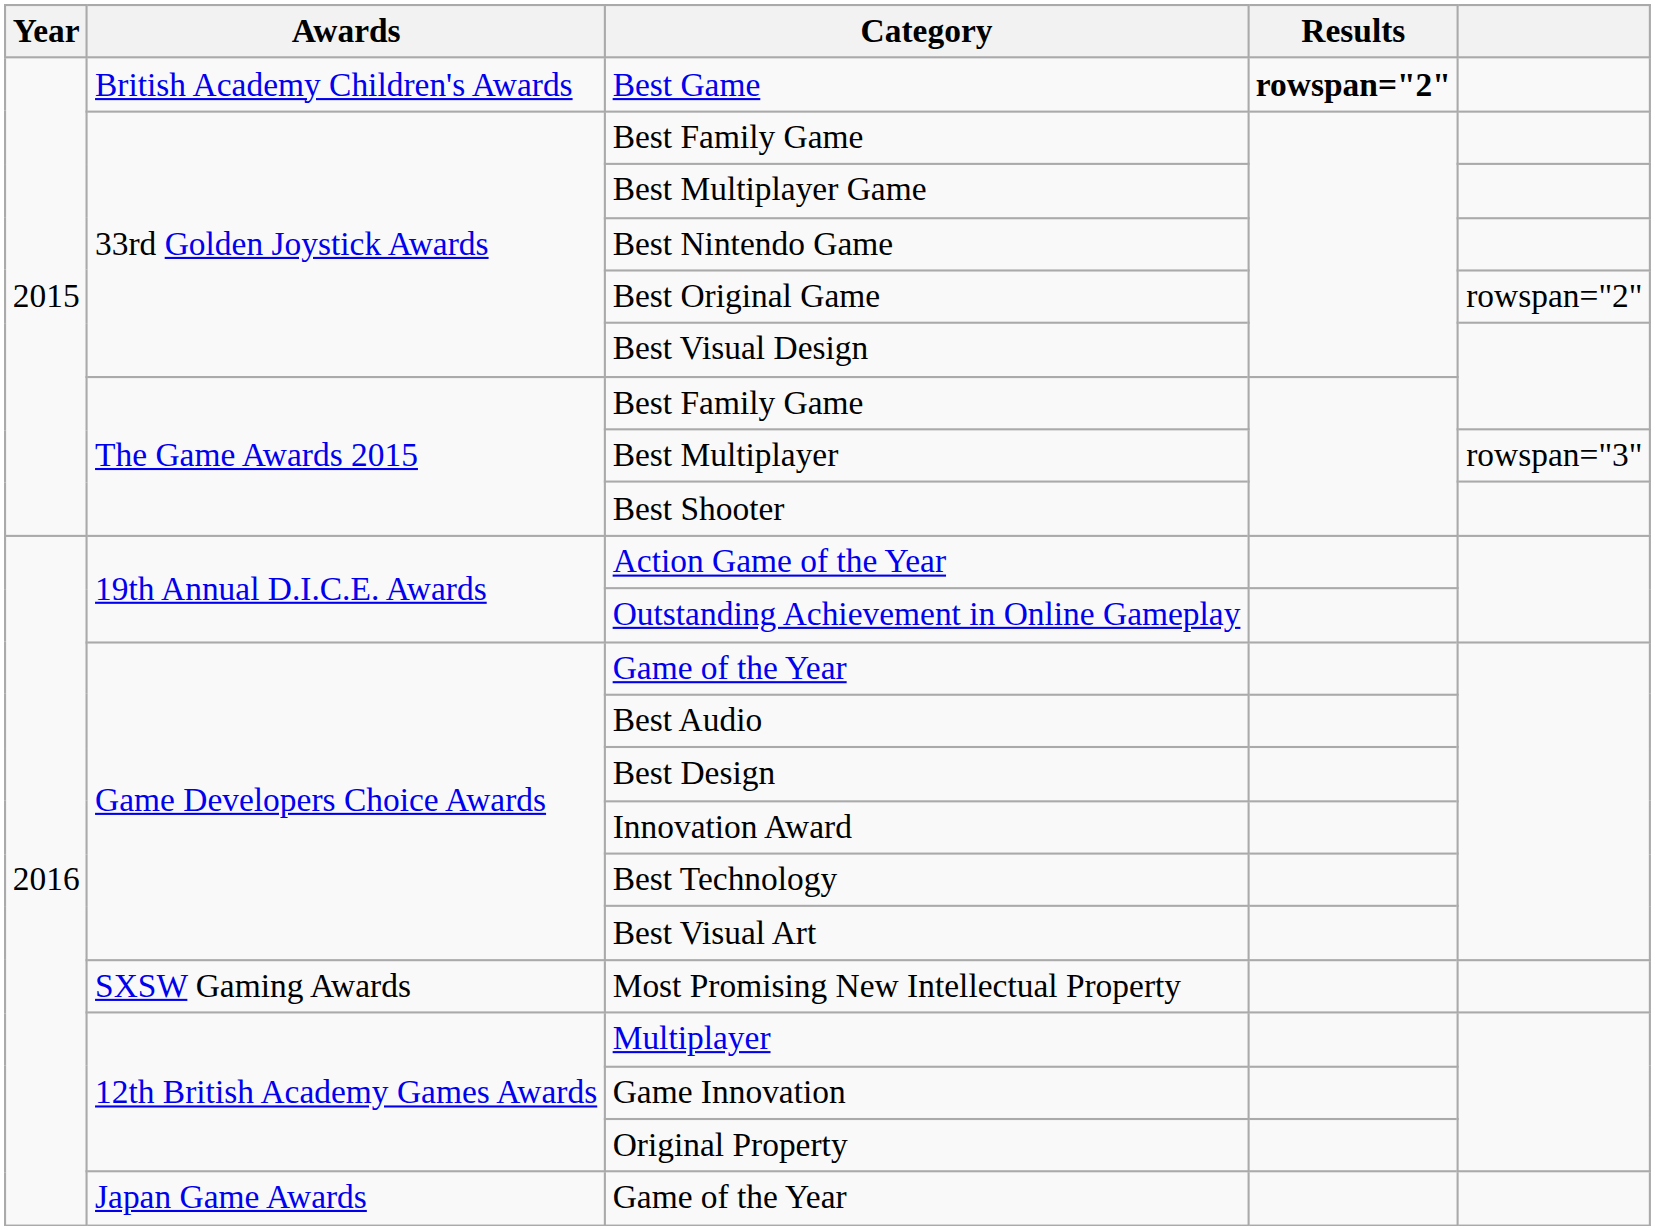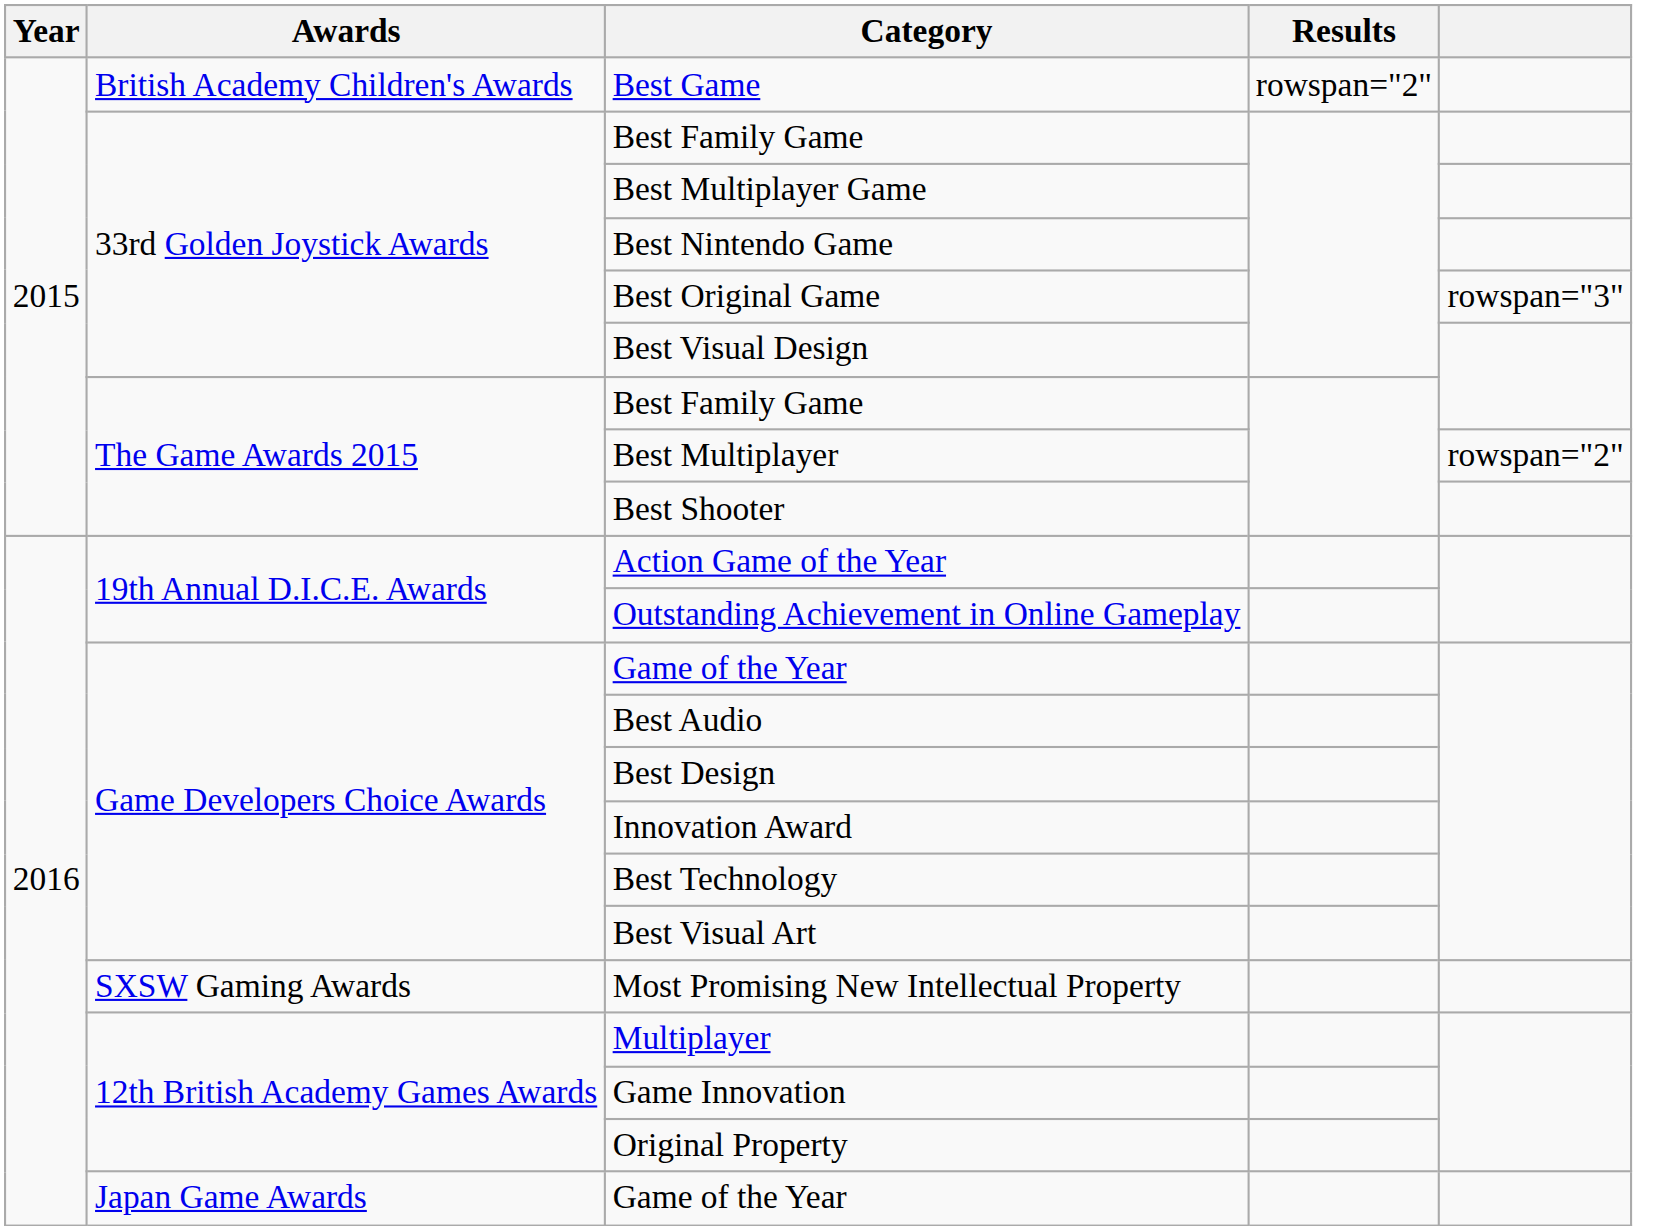(1353, 84) bold -> (1344, 84) normal
(1554, 296) rowspan="2" -> (1536, 296) rowspan="3"
(1554, 455) rowspan="3" -> (1536, 455) rowspan="2"
